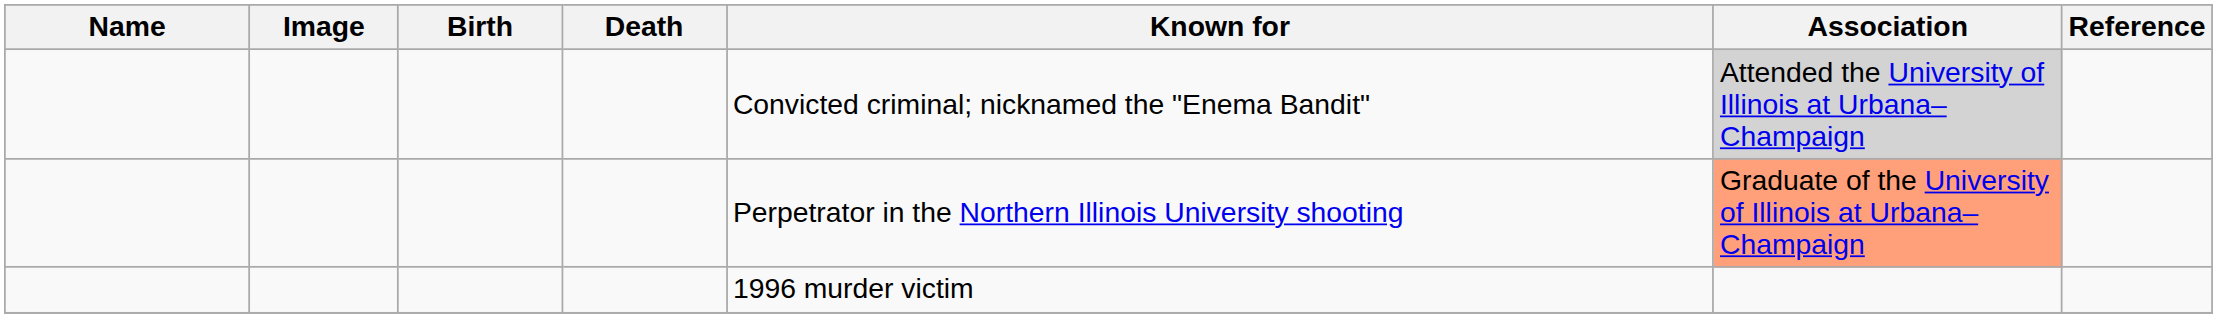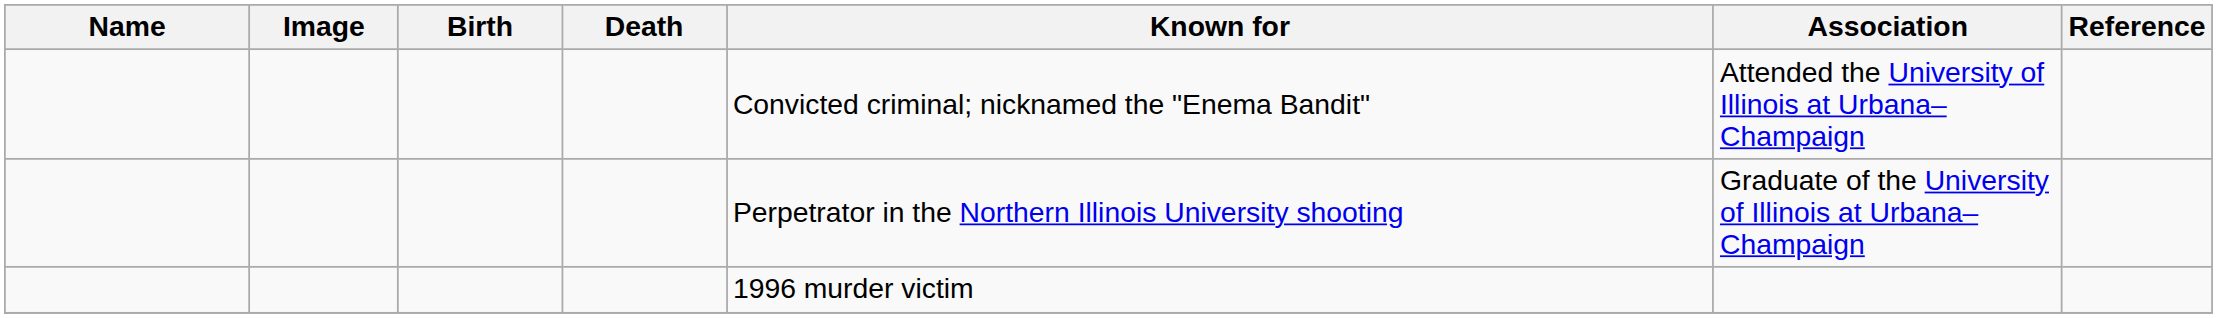(1882, 103) lightgrey background -> (1882, 103) no background
(1884, 212) lightsalmon background -> (1884, 212) no background
